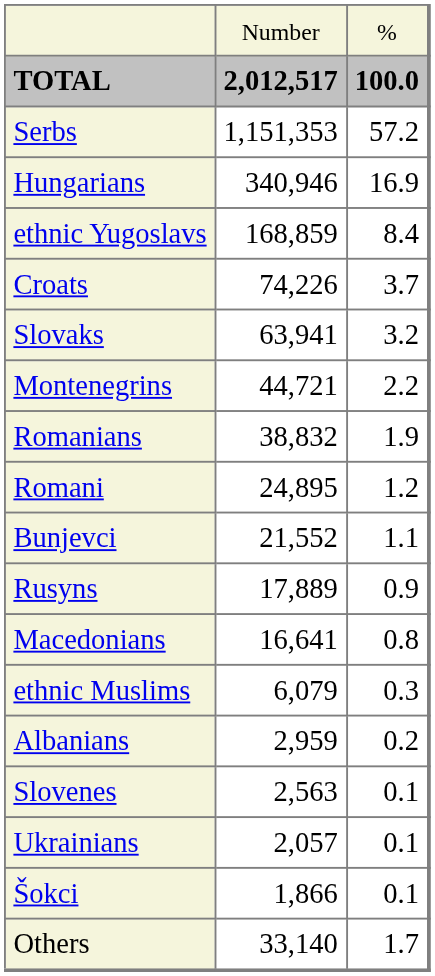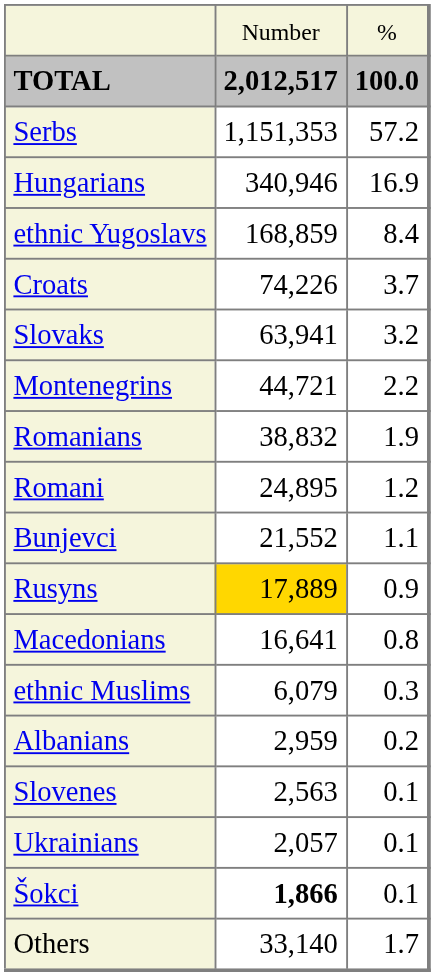(298, 588) no background -> (298, 588) gold background
(306, 892) normal -> (306, 892) bold
